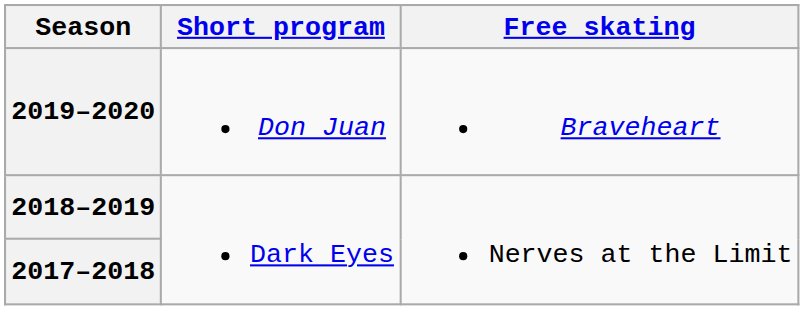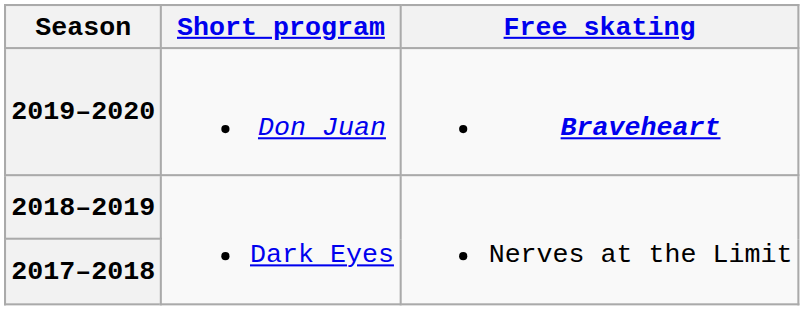(600, 128) normal -> (600, 128) bold
